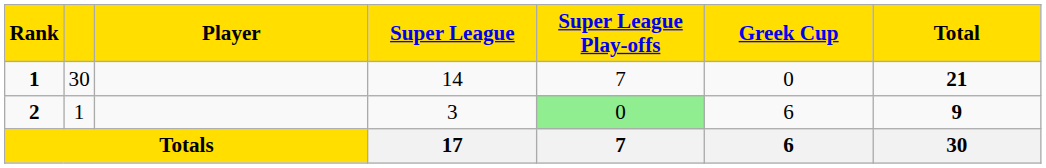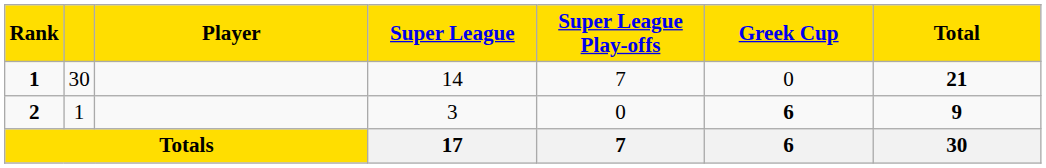(621, 111) lightgreen background -> (621, 111) no background
(789, 111) normal -> (789, 111) bold
